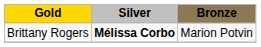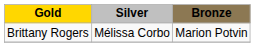(135, 32) bold -> (132, 32) normal
